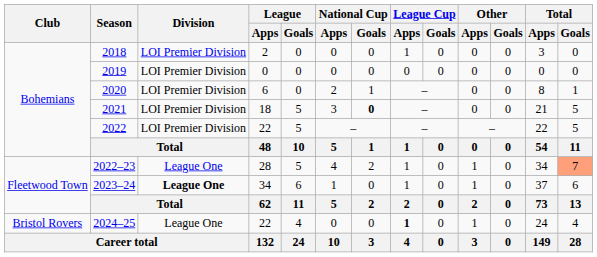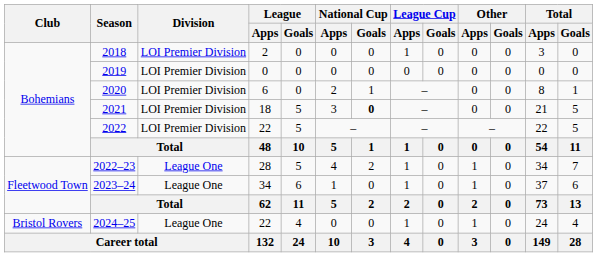(575, 166) lightsalmon background -> (575, 166) no background
(193, 185) bold -> (193, 185) normal
(407, 223) bold -> (407, 223) normal
